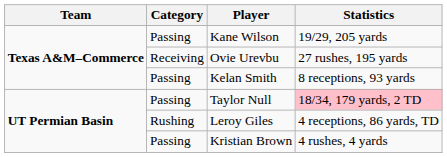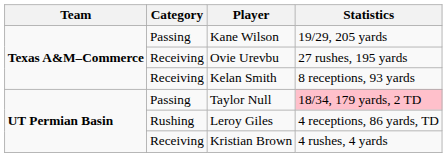(170, 78) Passing -> (177, 78) Receiving
(170, 141) Passing -> (177, 141) Receiving
